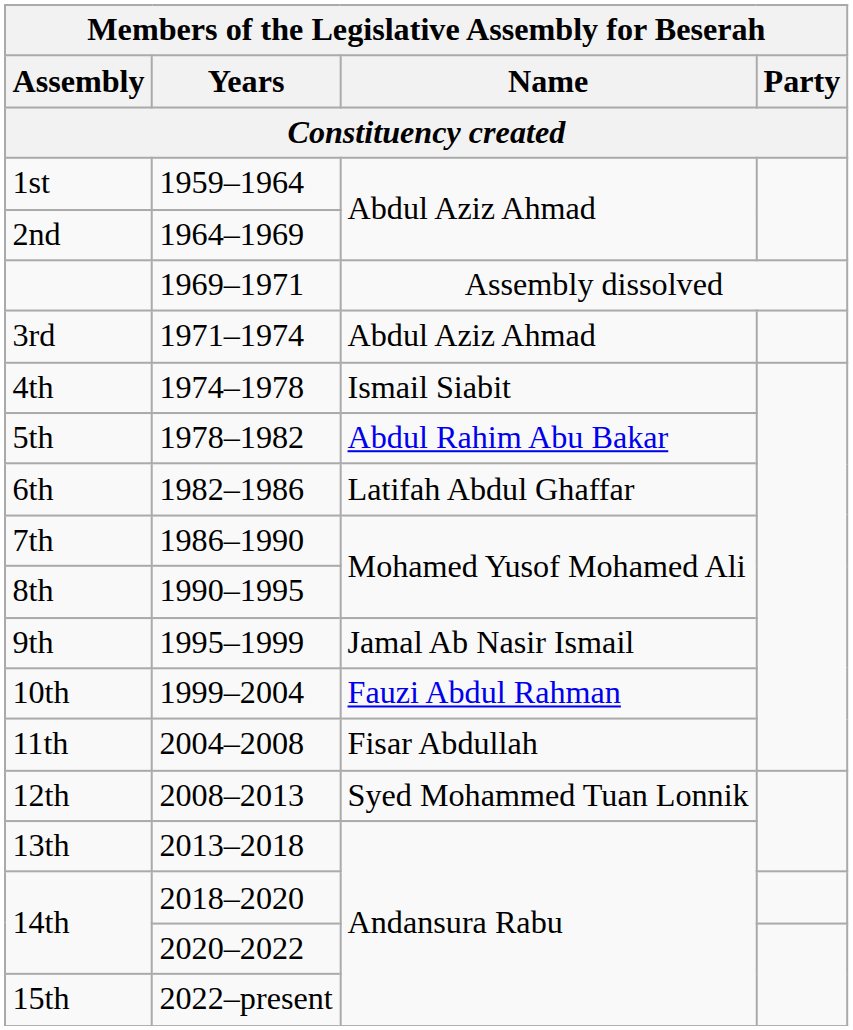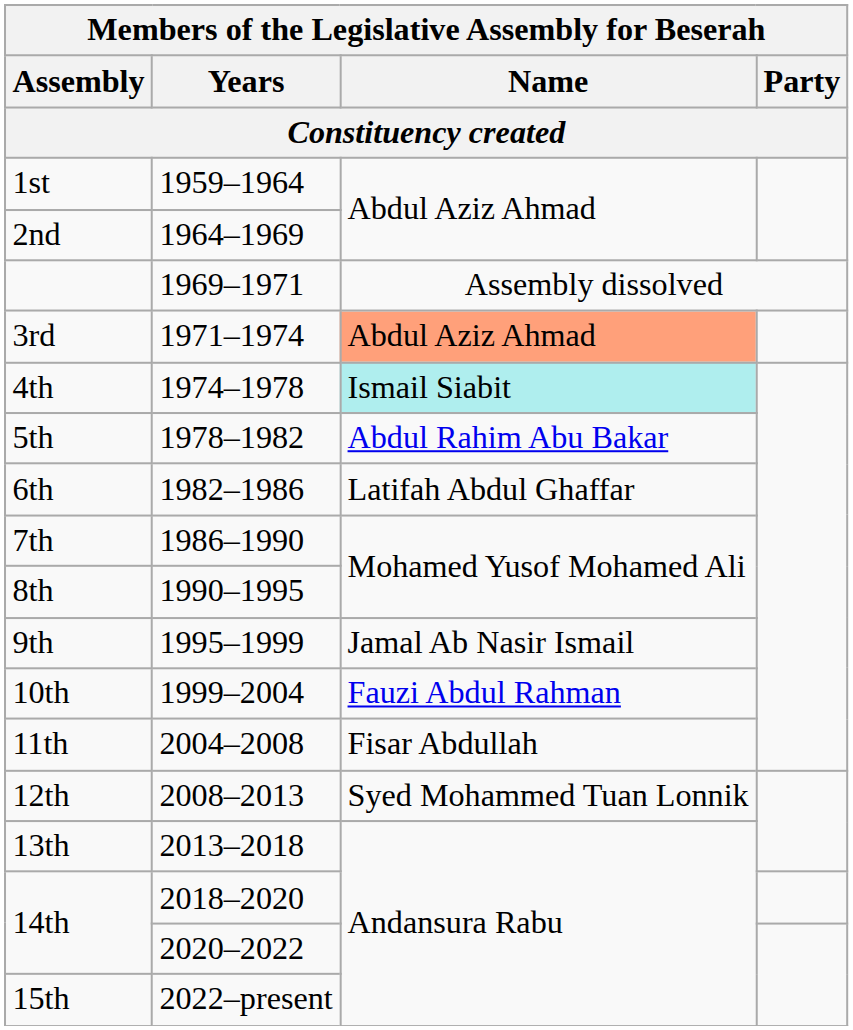(472, 336) no background -> (472, 336) lightsalmon background
(429, 387) no background -> (429, 387) paleturquoise background
